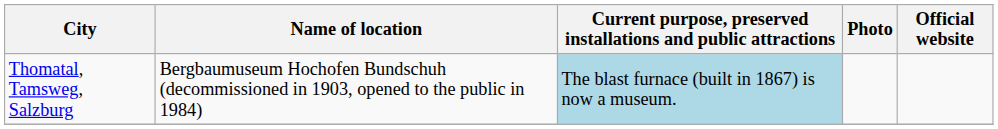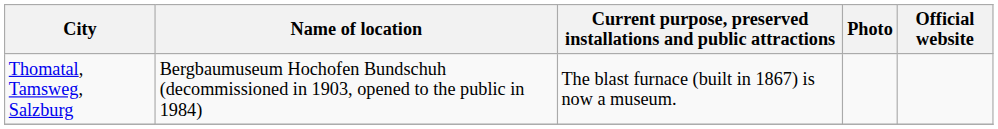(688, 88) lightblue background -> (688, 88) no background
